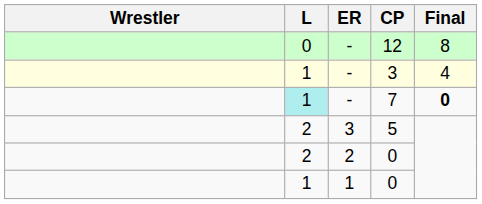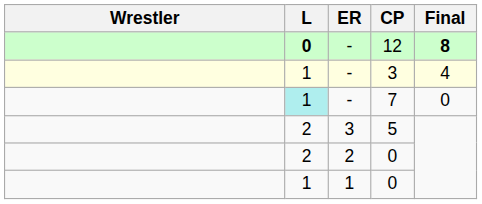(307, 45) normal -> (307, 45) bold
(445, 45) normal -> (445, 45) bold
(445, 101) bold -> (445, 101) normal
